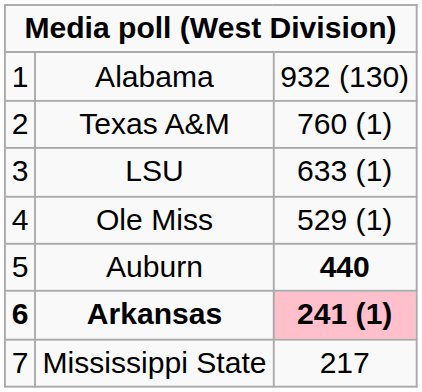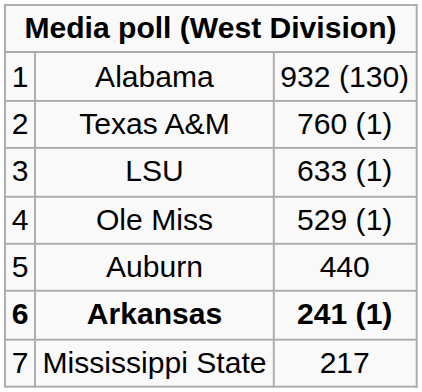(345, 266) bold -> (345, 266) normal
(345, 314) pink background -> (345, 314) no background
